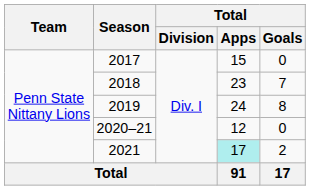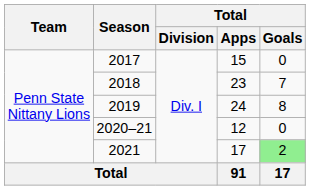(238, 151) paleturquoise background -> (238, 151) no background
(283, 151) no background -> (283, 151) lightgreen background
